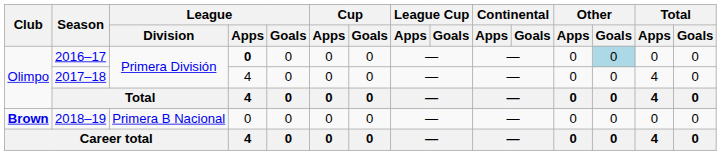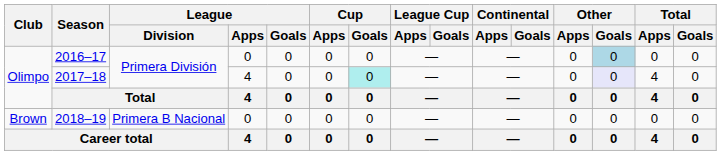(248, 56) bold -> (248, 56) normal
(370, 77) no background -> (370, 77) paleturquoise background
(614, 77) no background -> (614, 77) lavender background
(28, 118) bold -> (28, 118) normal
